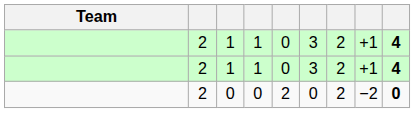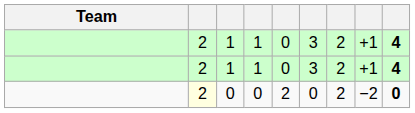(203, 94) no background -> (203, 94) lightyellow background
